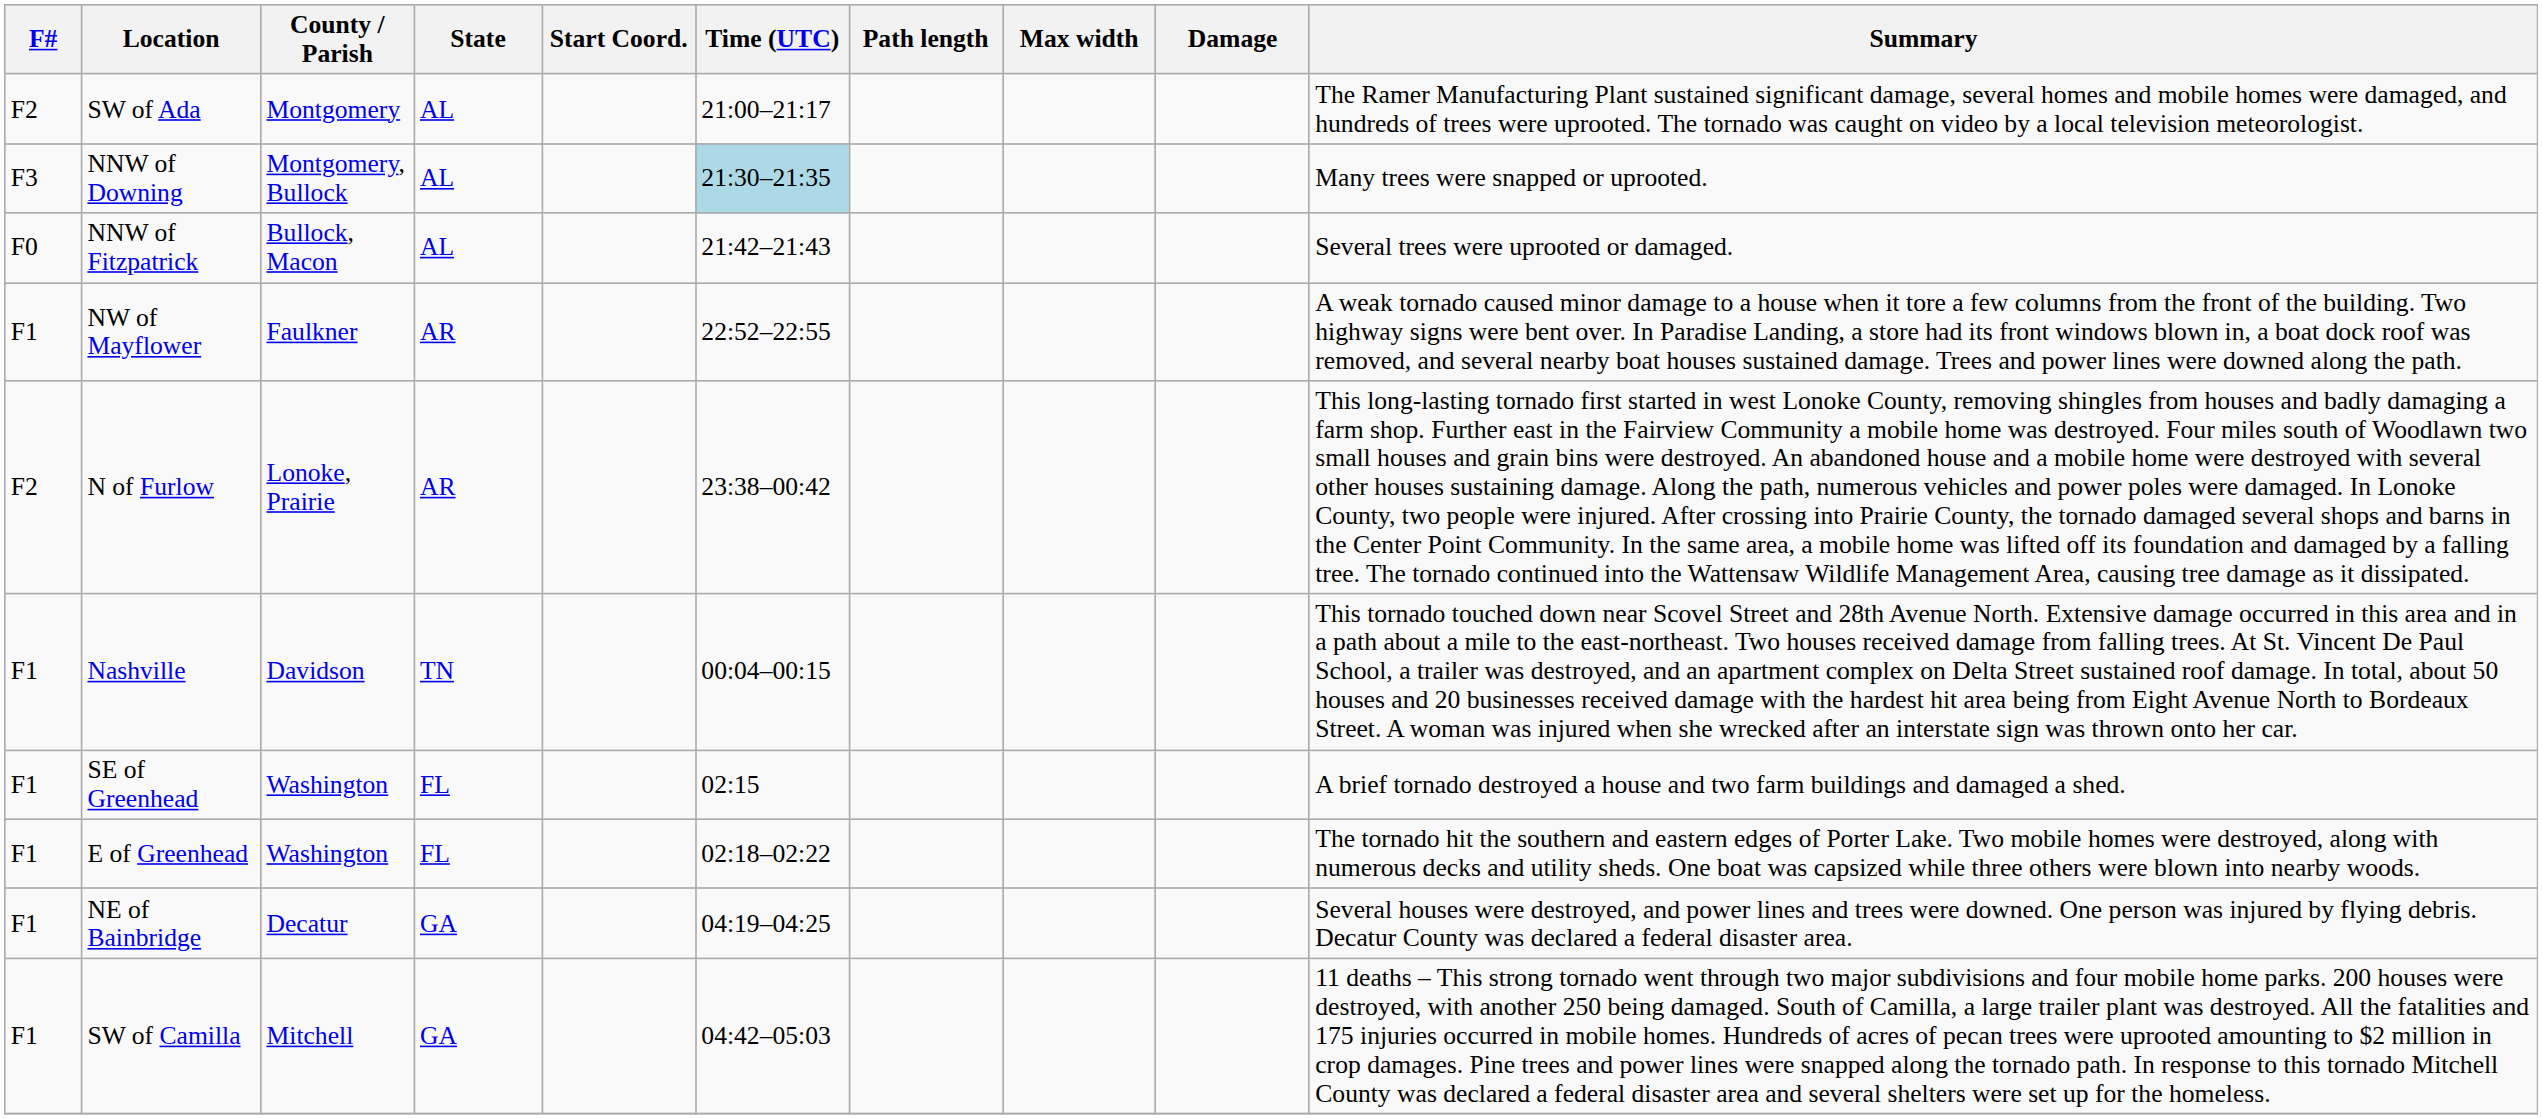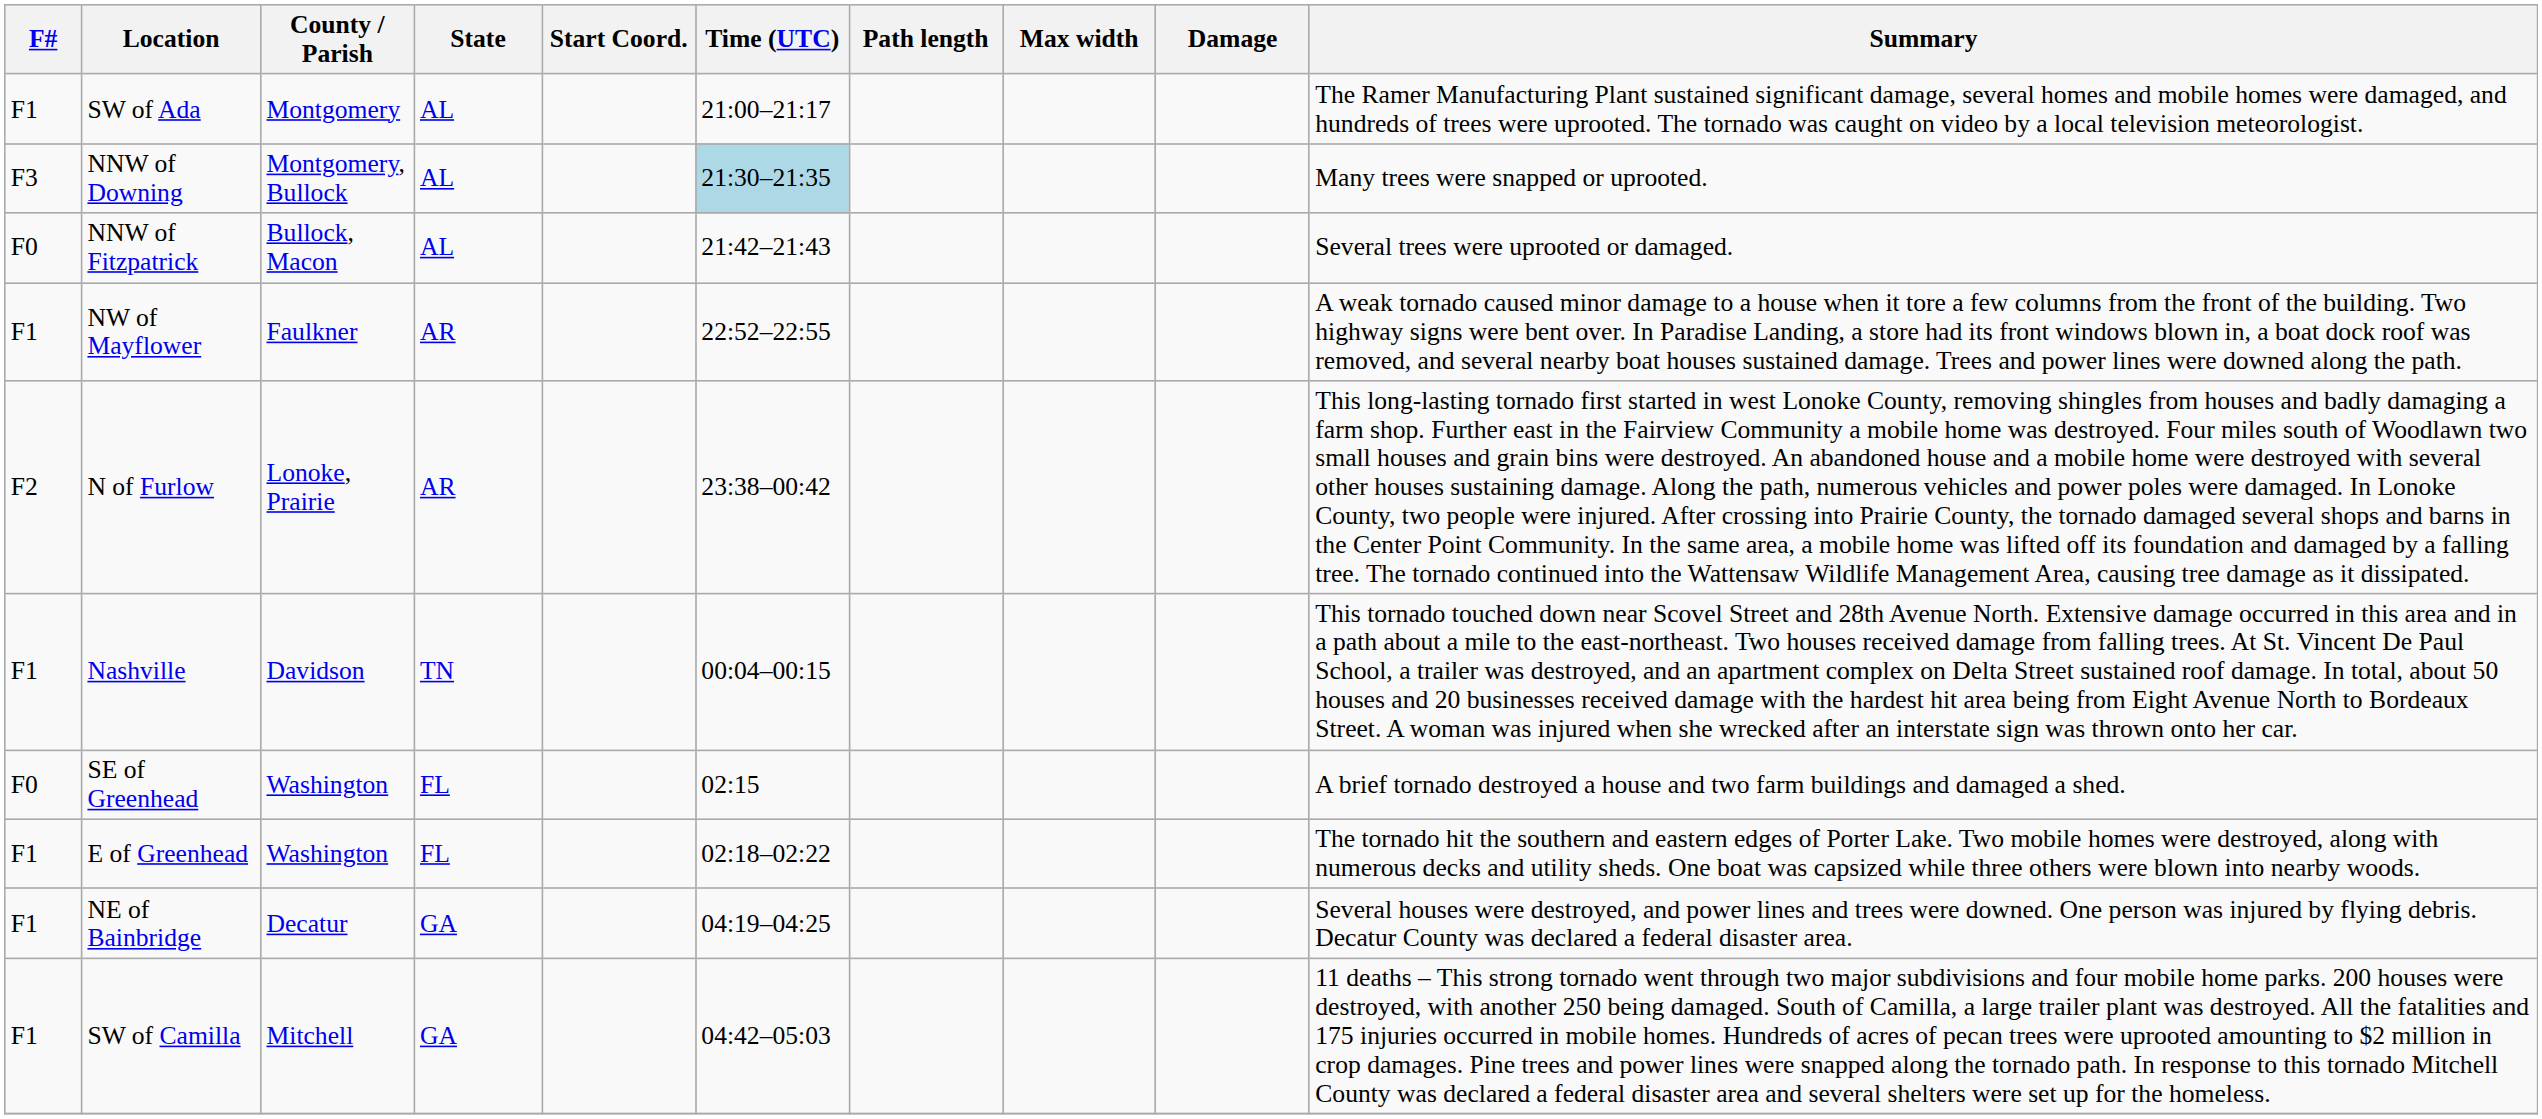(24, 108) F2 -> (24, 108) F1
(24, 784) F1 -> (24, 784) F0
